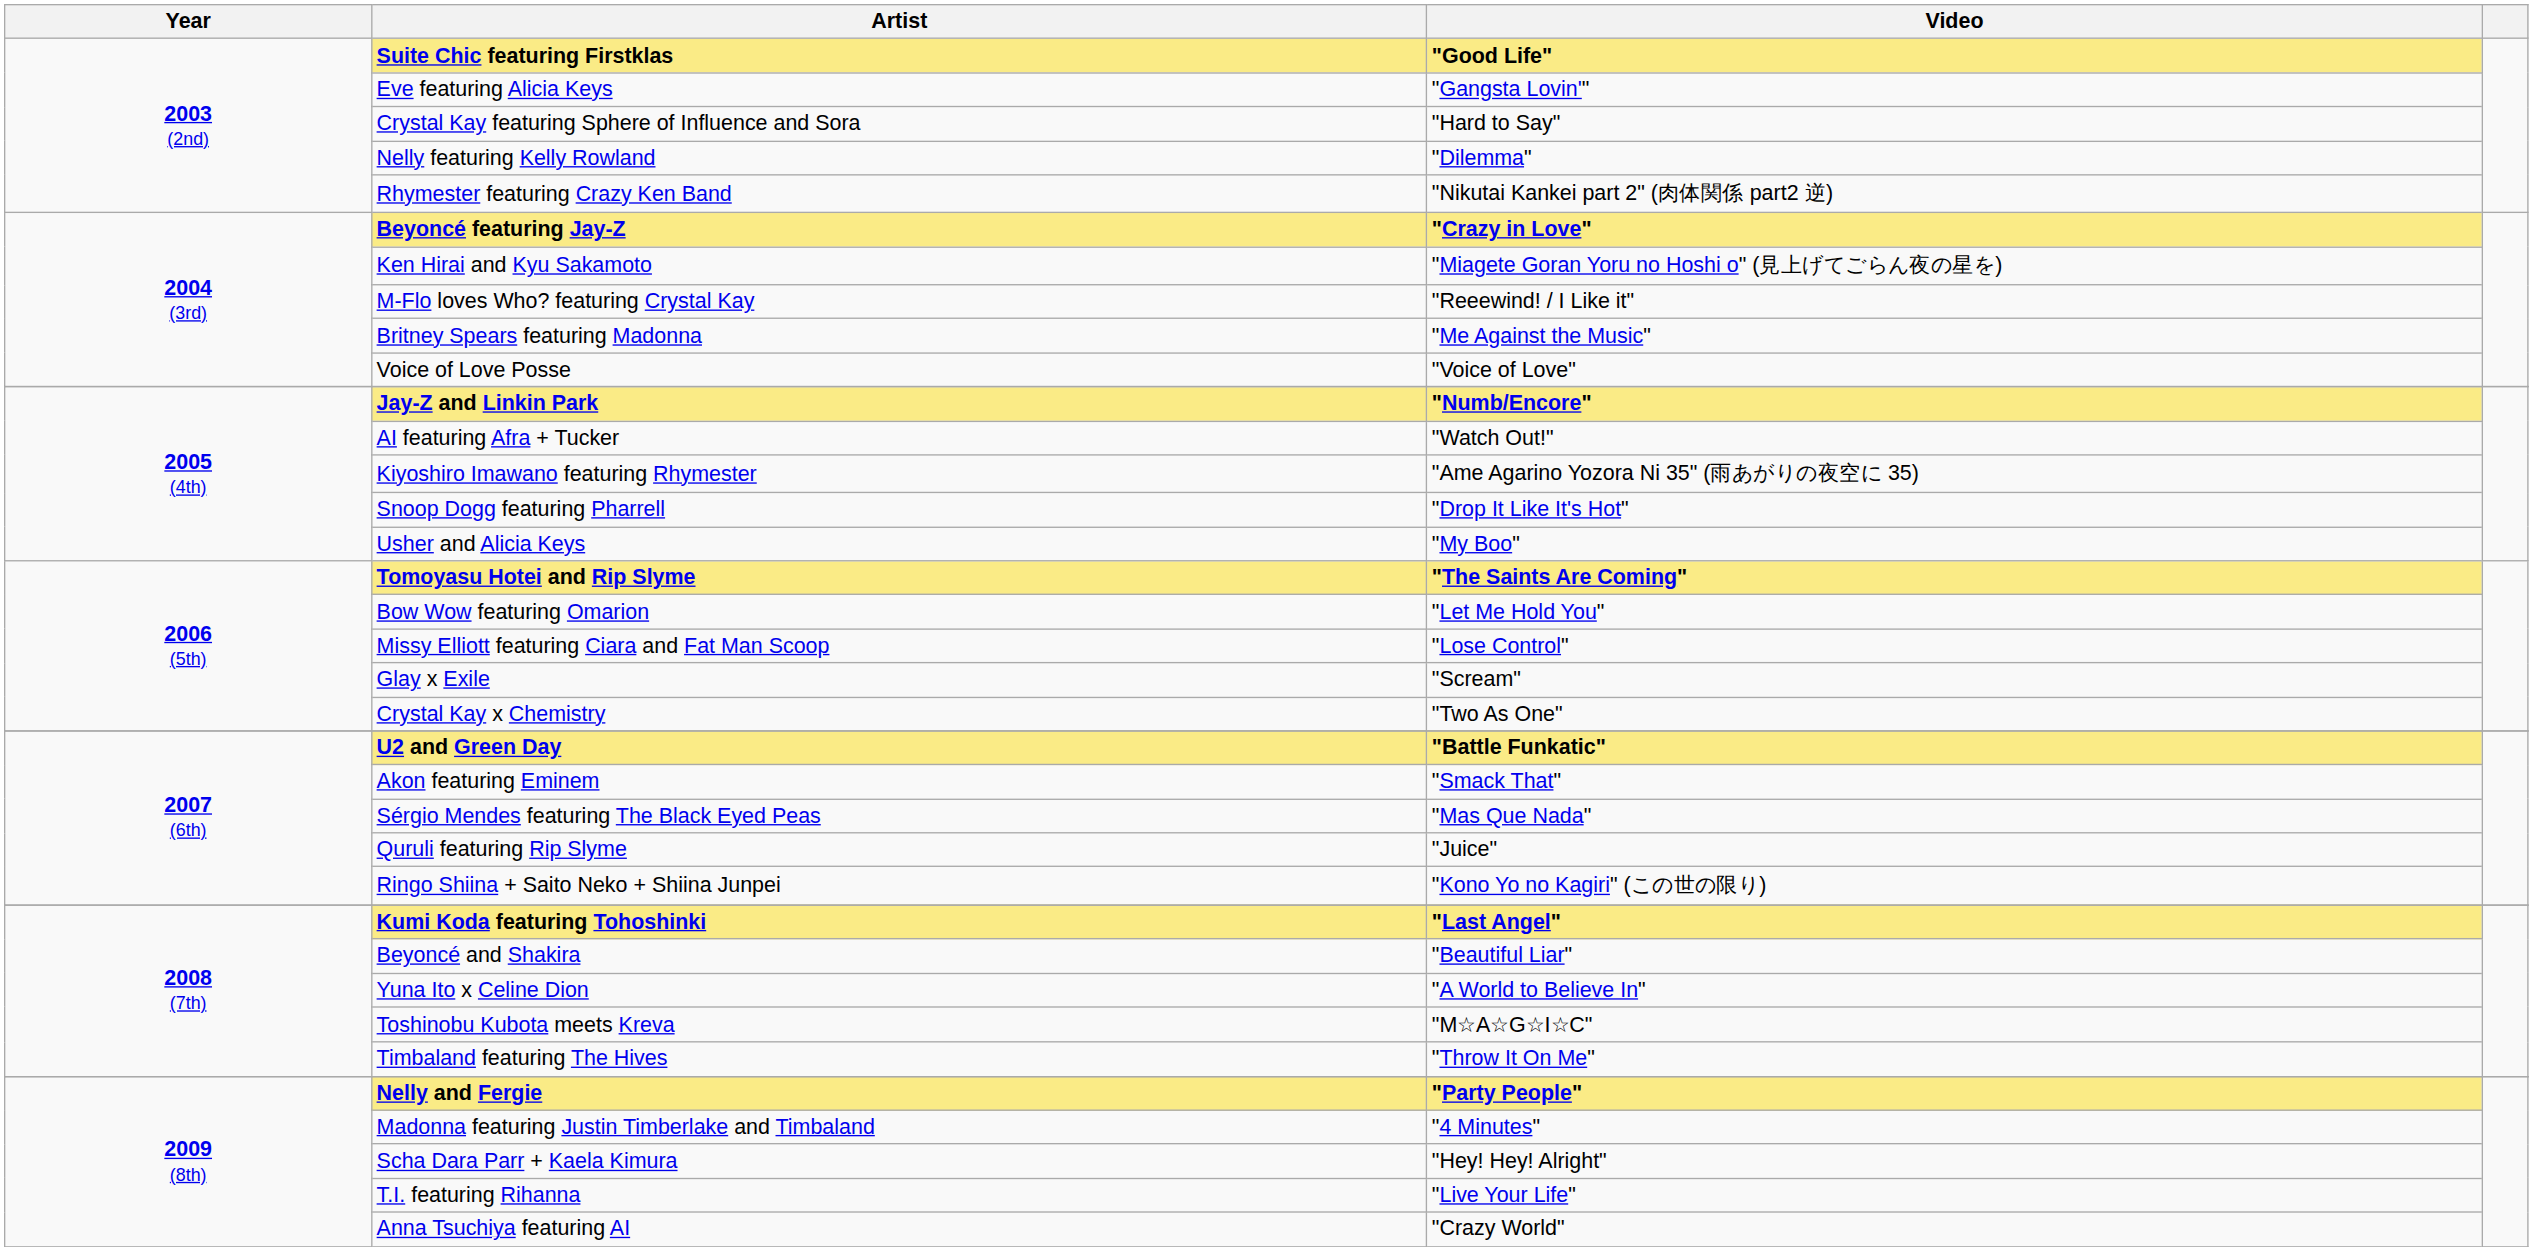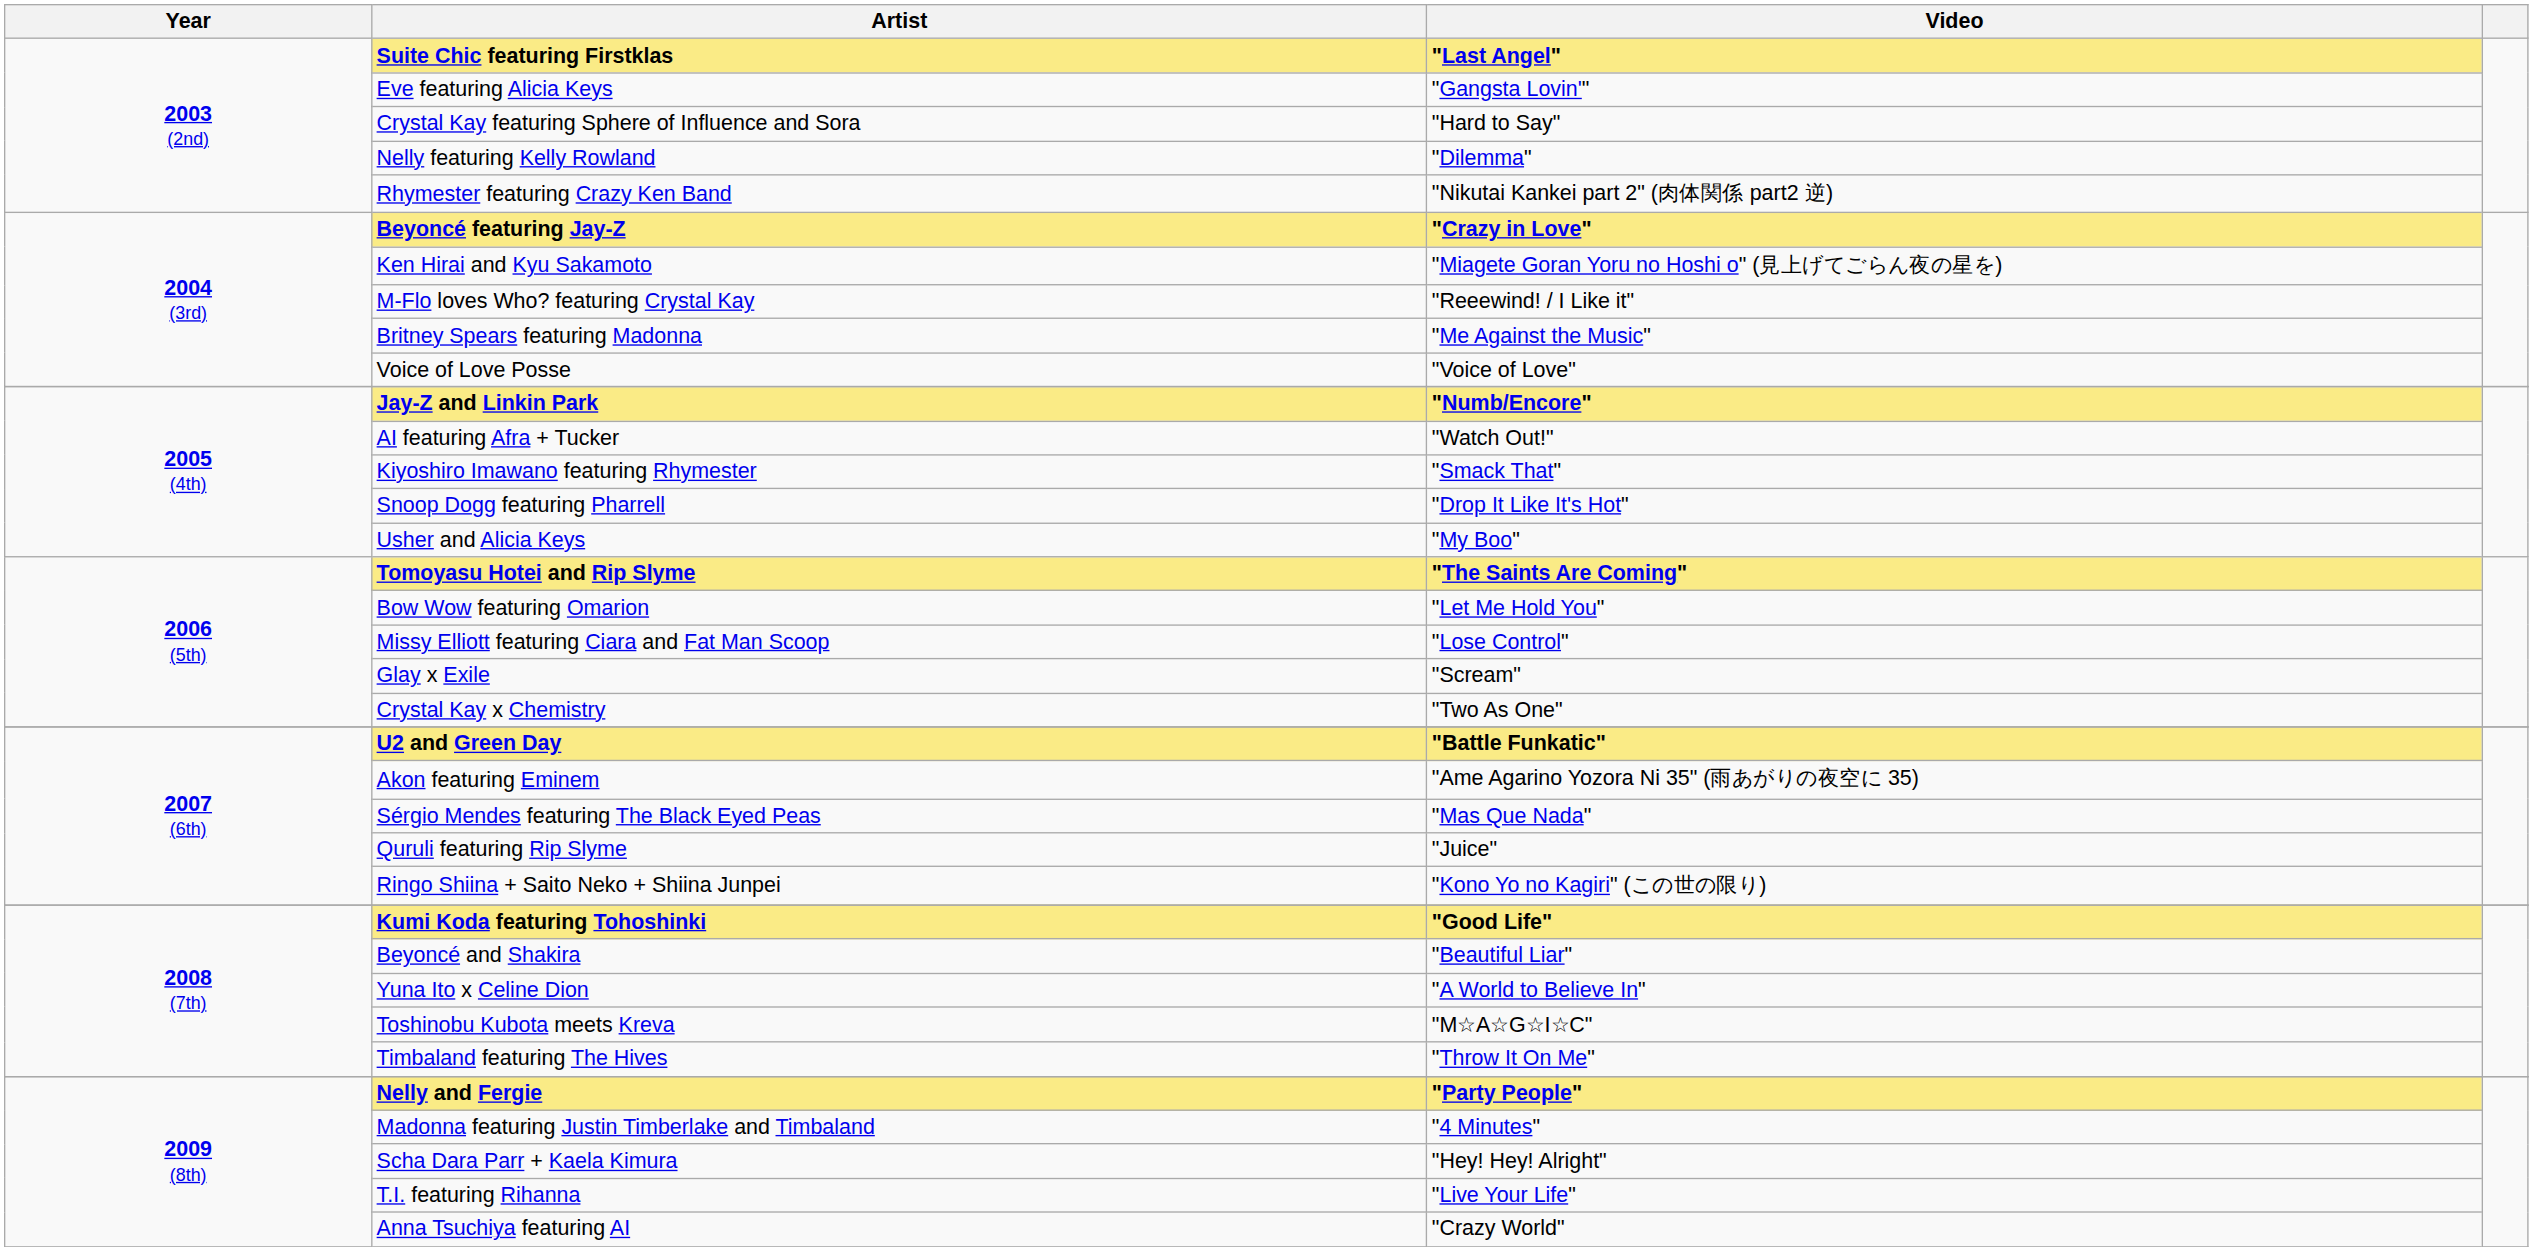(1492, 55) "Good Life" -> (1496, 55) "Last Angel"
(1675, 472) "Ame Agarino Yozora Ni 35" (雨あがりの夜空に 35) -> (1496, 471) "Smack That"
(1496, 781) "Smack That" -> (1675, 778) "Ame Agarino Yozora Ni 35" (雨あがりの夜空に 35)
(1496, 921) "Last Angel" -> (1492, 921) "Good Life"
